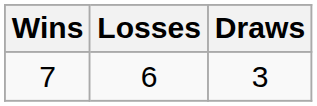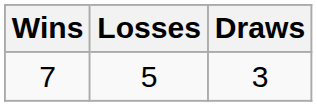(149, 76) 6 -> (149, 76) 5
